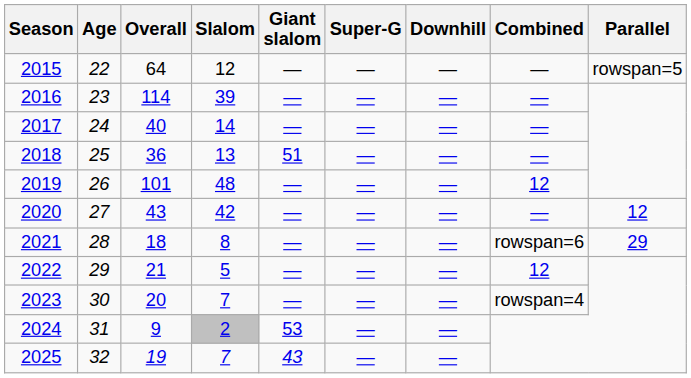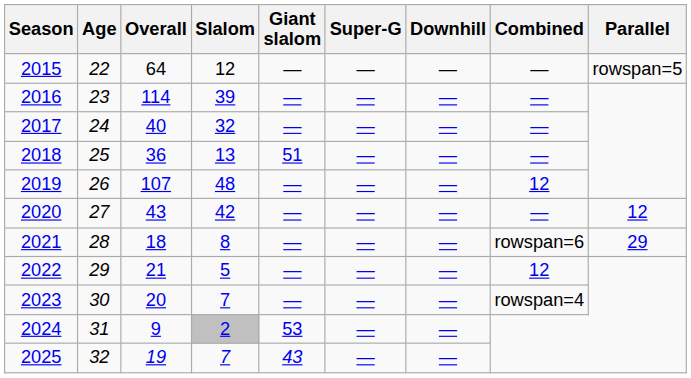(225, 126) 14 -> (225, 126) 32
(156, 184) 101 -> (156, 184) 107
